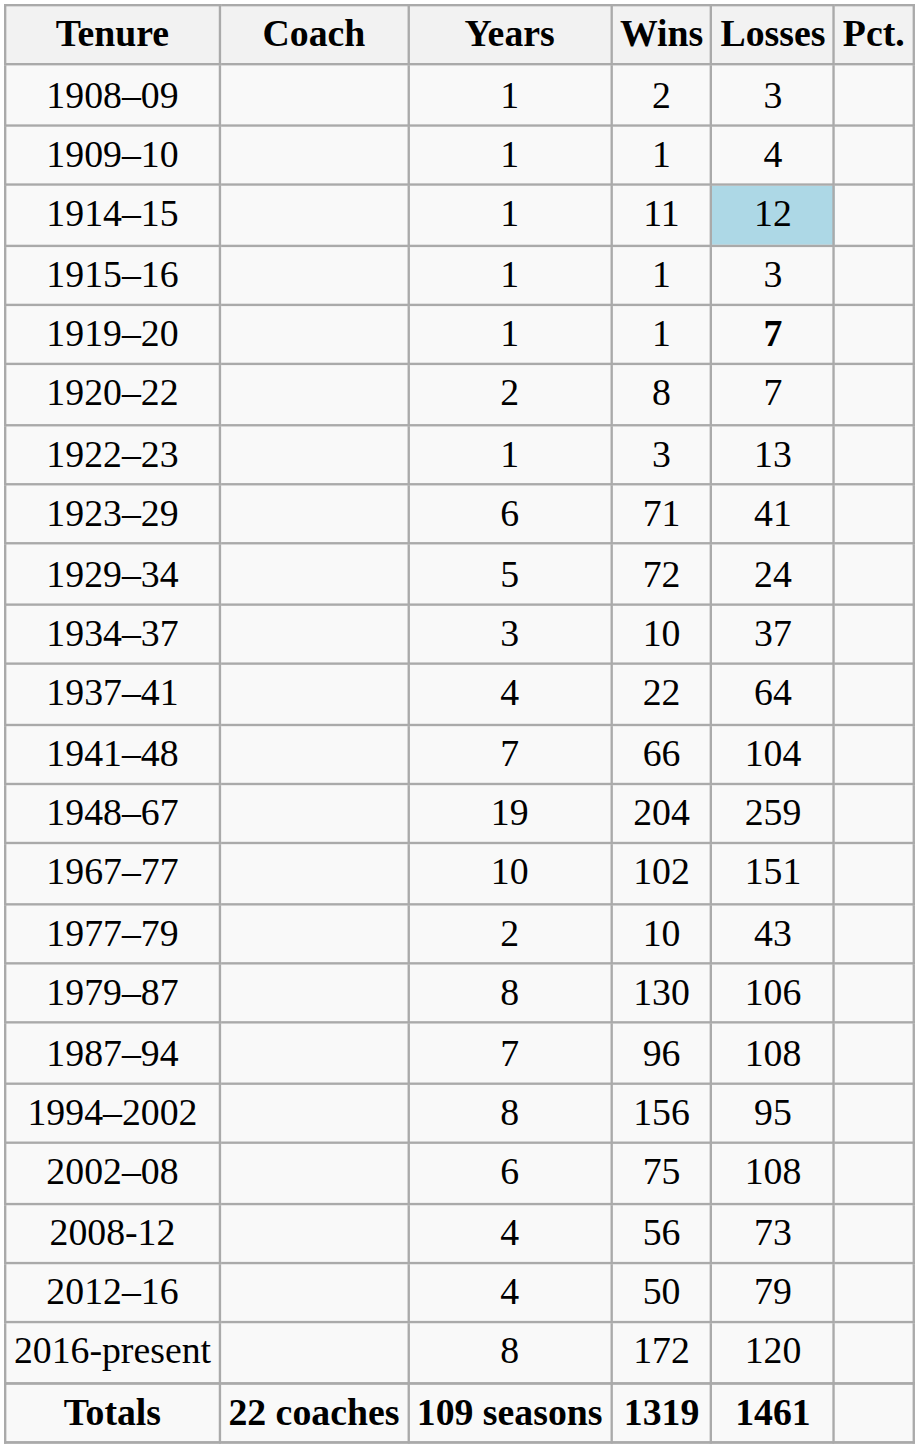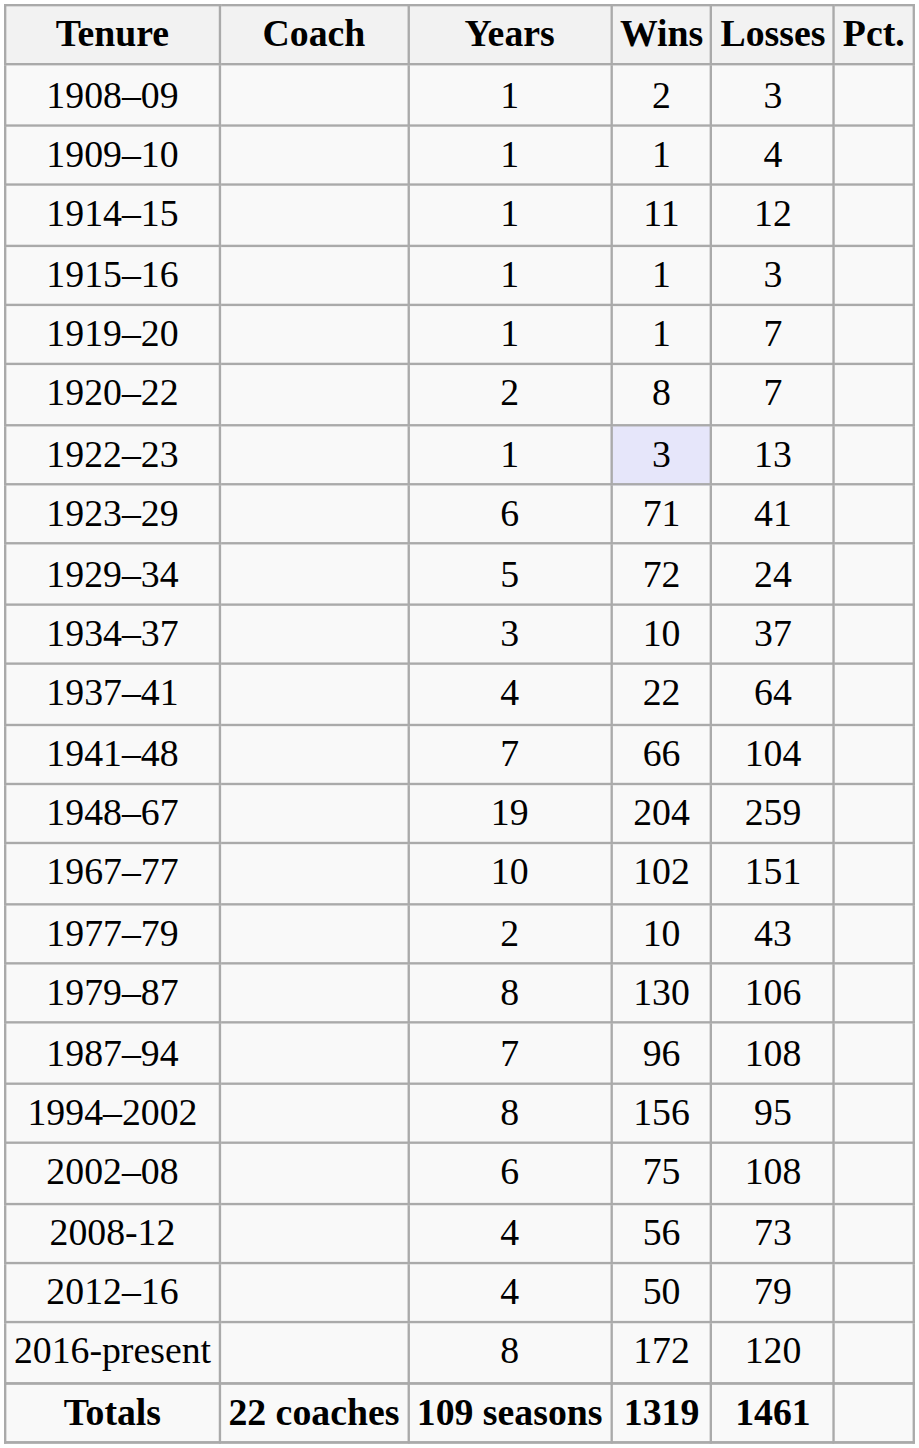(773, 214) lightblue background -> (773, 214) no background
(773, 333) bold -> (773, 333) normal
(662, 453) no background -> (662, 453) lavender background
